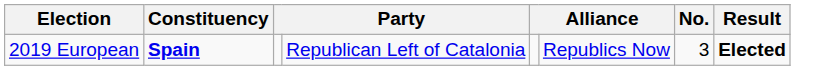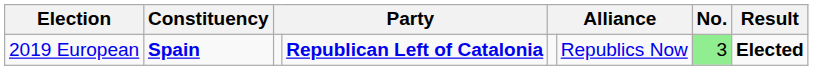(406, 49) normal -> (415, 49) bold
(704, 49) no background -> (722, 49) lightgreen background
